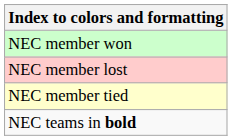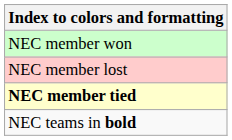(68, 95) normal -> (72, 95) bold
